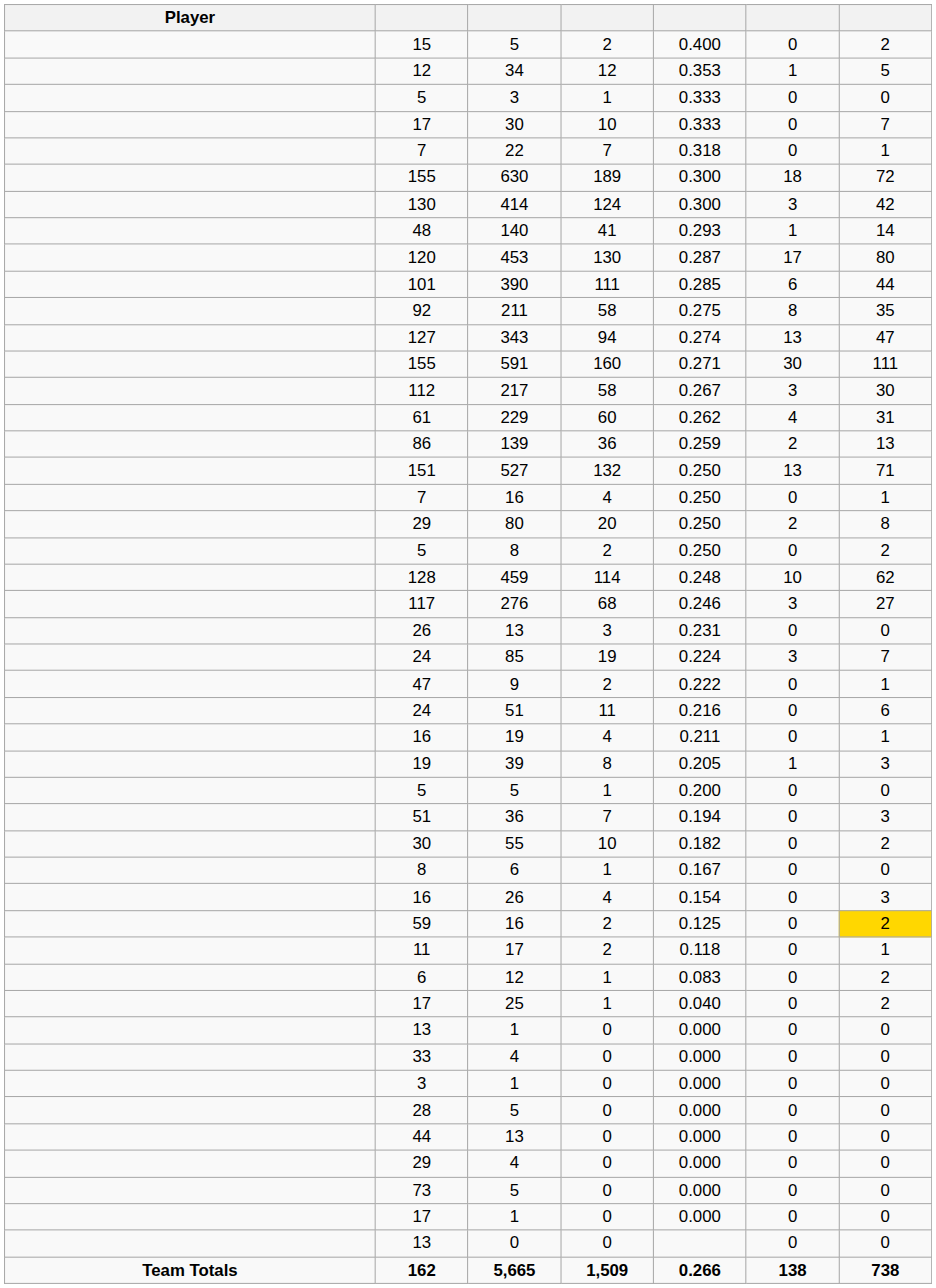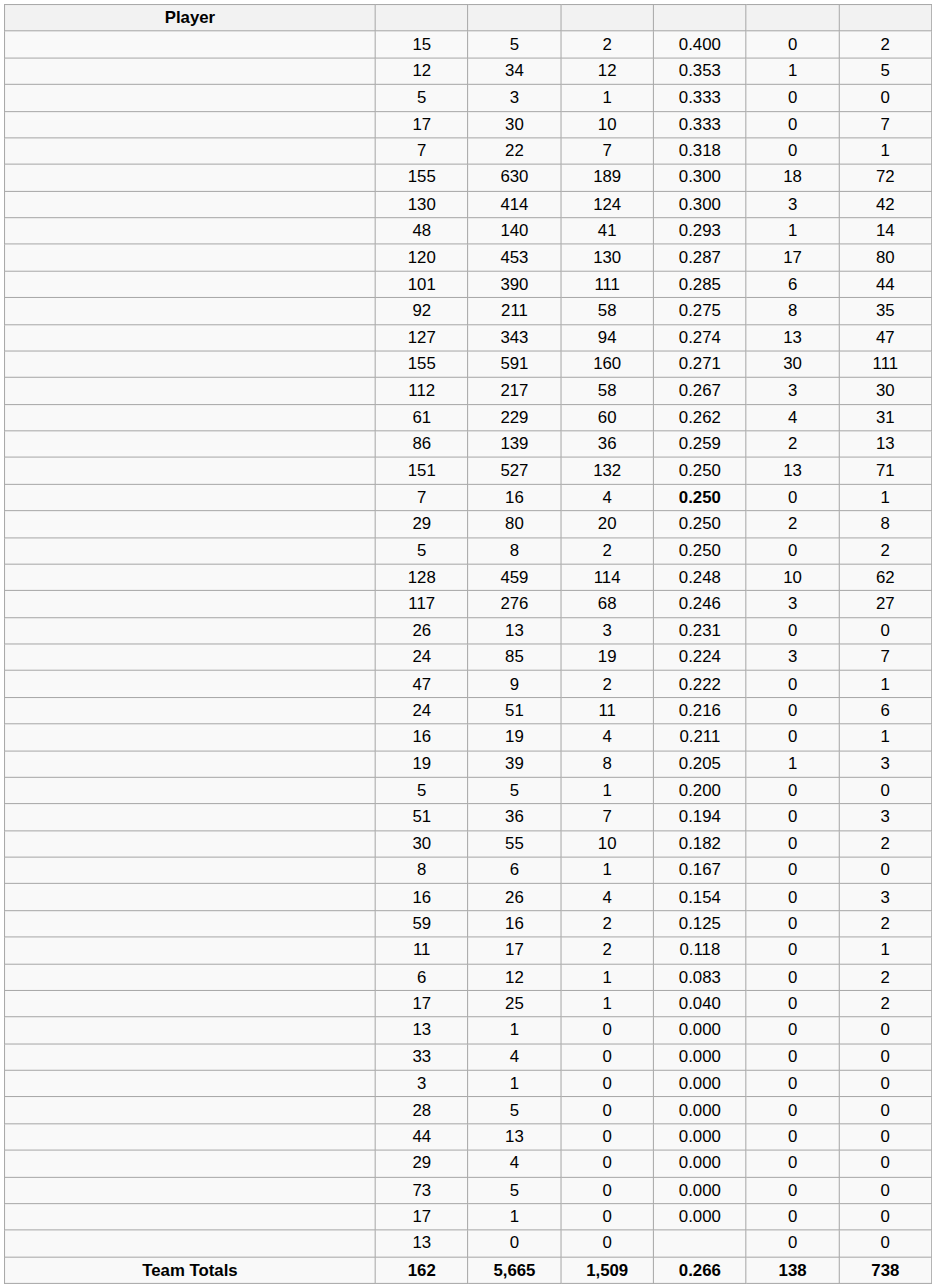(700, 497) normal -> (700, 497) bold
(885, 923) gold background -> (885, 923) no background
